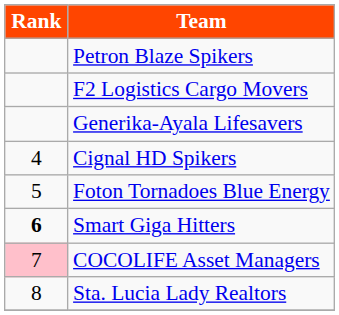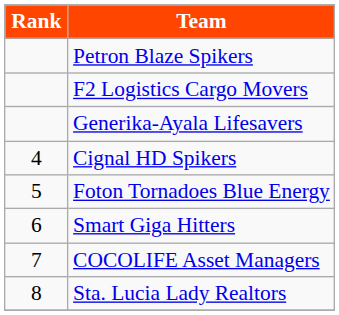(36, 225) bold -> (36, 225) normal
(36, 259) pink background -> (36, 259) no background
